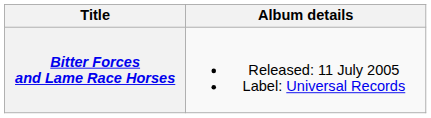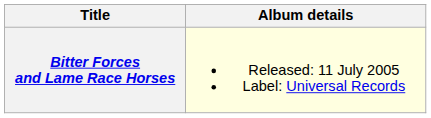(306, 78) no background -> (306, 78) lightyellow background
